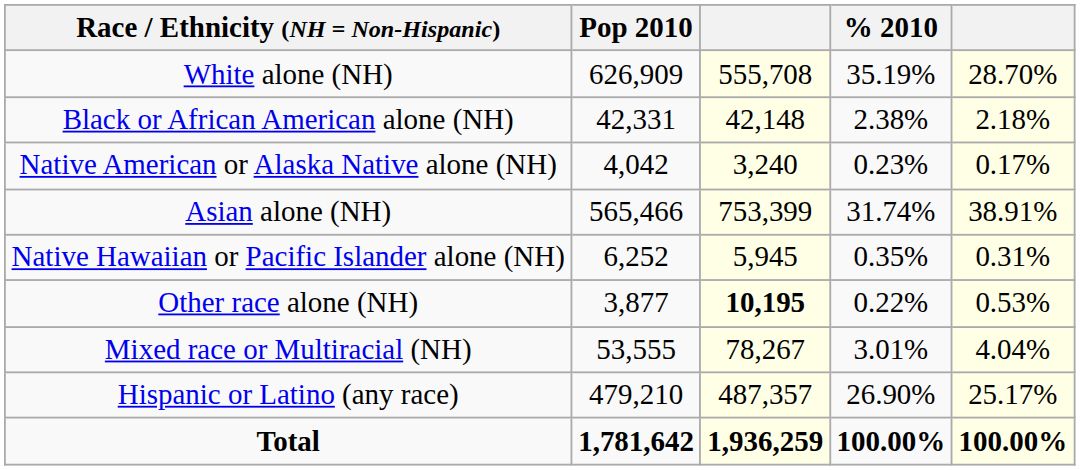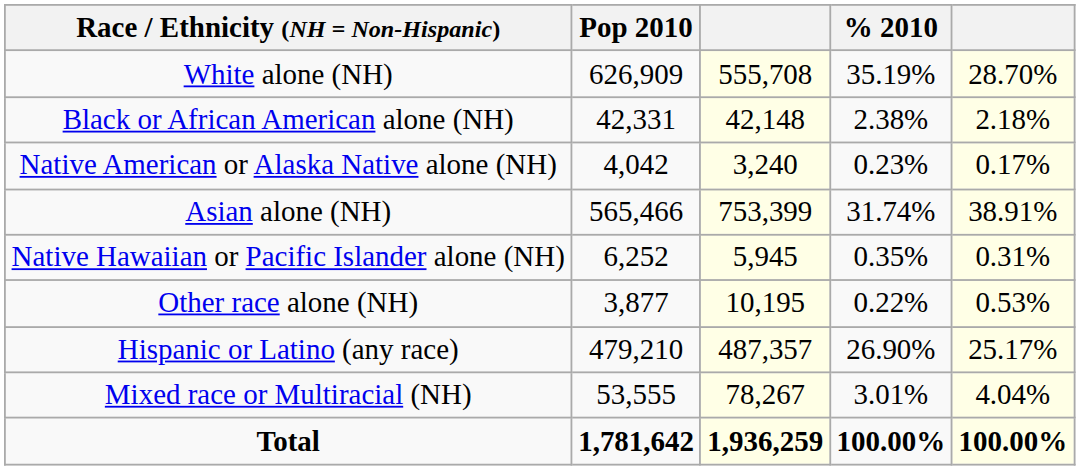(765, 303) bold -> (765, 303) normal
rows swapped: (288, 348) <-> (288, 394)
